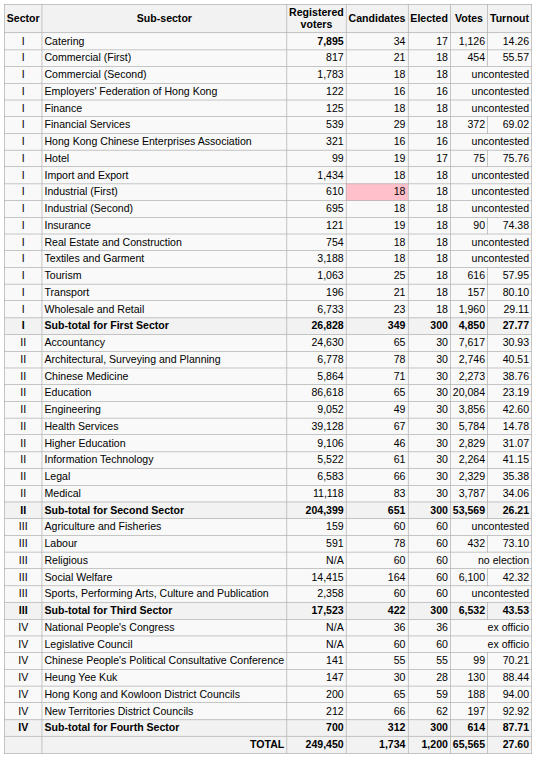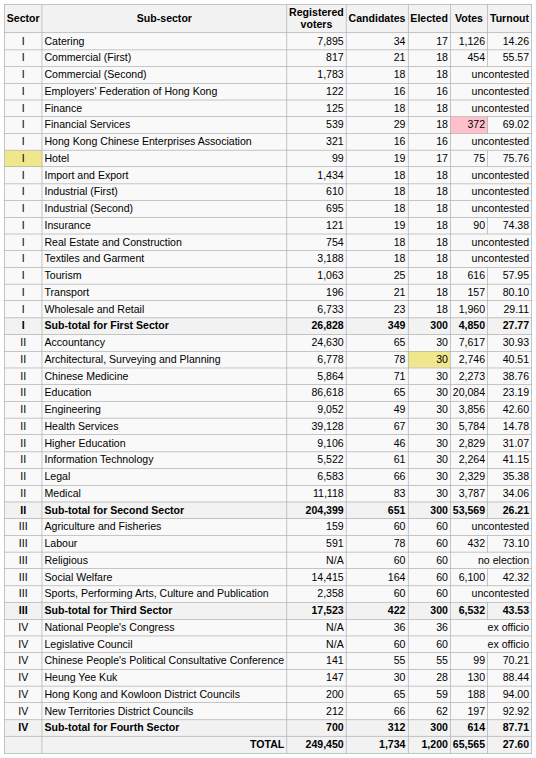(330, 41) bold -> (330, 41) normal
(476, 125) no background -> (476, 125) pink background
(23, 158) no background -> (23, 158) khaki background
(400, 192) pink background -> (400, 192) no background
(442, 359) no background -> (442, 359) khaki background
